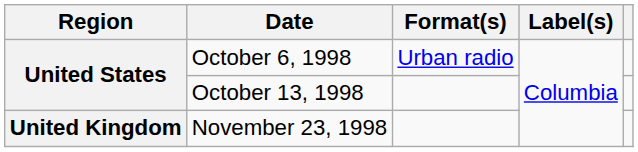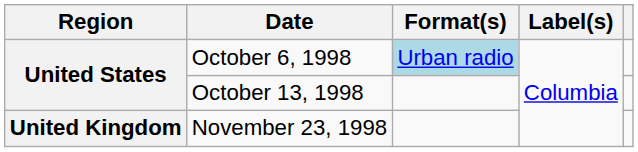(456, 57) no background -> (456, 57) lightblue background
